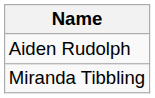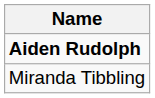(70, 48) normal -> (75, 48) bold
